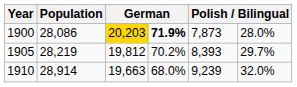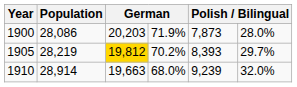(127, 33) gold background -> (127, 33) no background
(168, 33) bold -> (168, 33) normal
(127, 52) no background -> (127, 52) gold background
